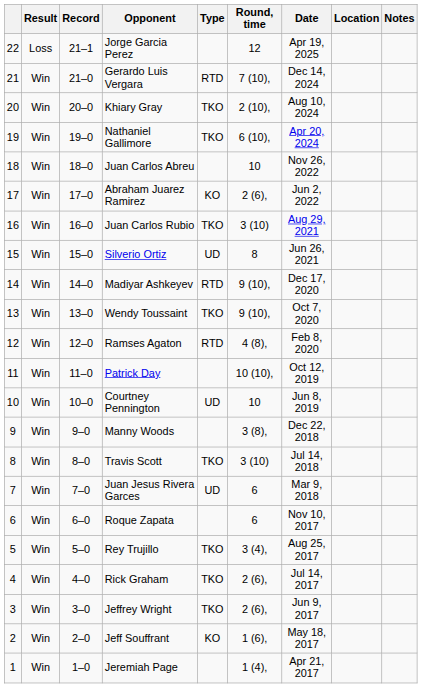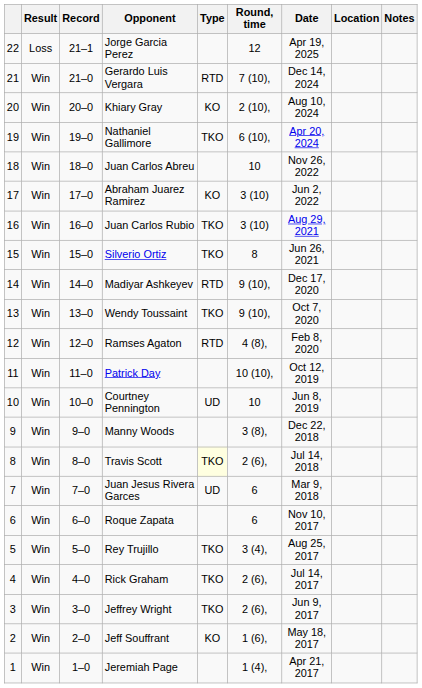(212, 107) TKO -> (212, 107) KO
(255, 196) 2 (6), -> (255, 196) 3 (10)
(212, 255) UD -> (212, 255) TKO
(212, 461) no background -> (212, 461) lightyellow background
(255, 461) 3 (10) -> (255, 461) 2 (6),
